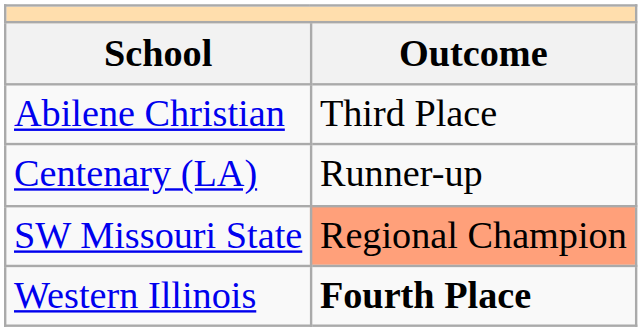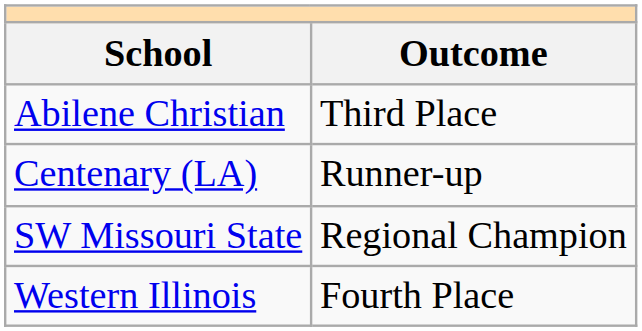(473, 234) lightsalmon background -> (473, 234) no background
(426, 295) bold -> (417, 295) normal
